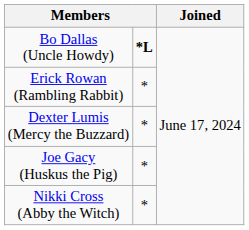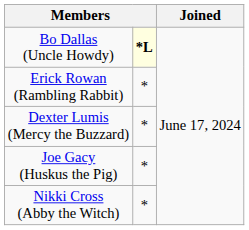(144, 47) no background -> (144, 47) lightyellow background
